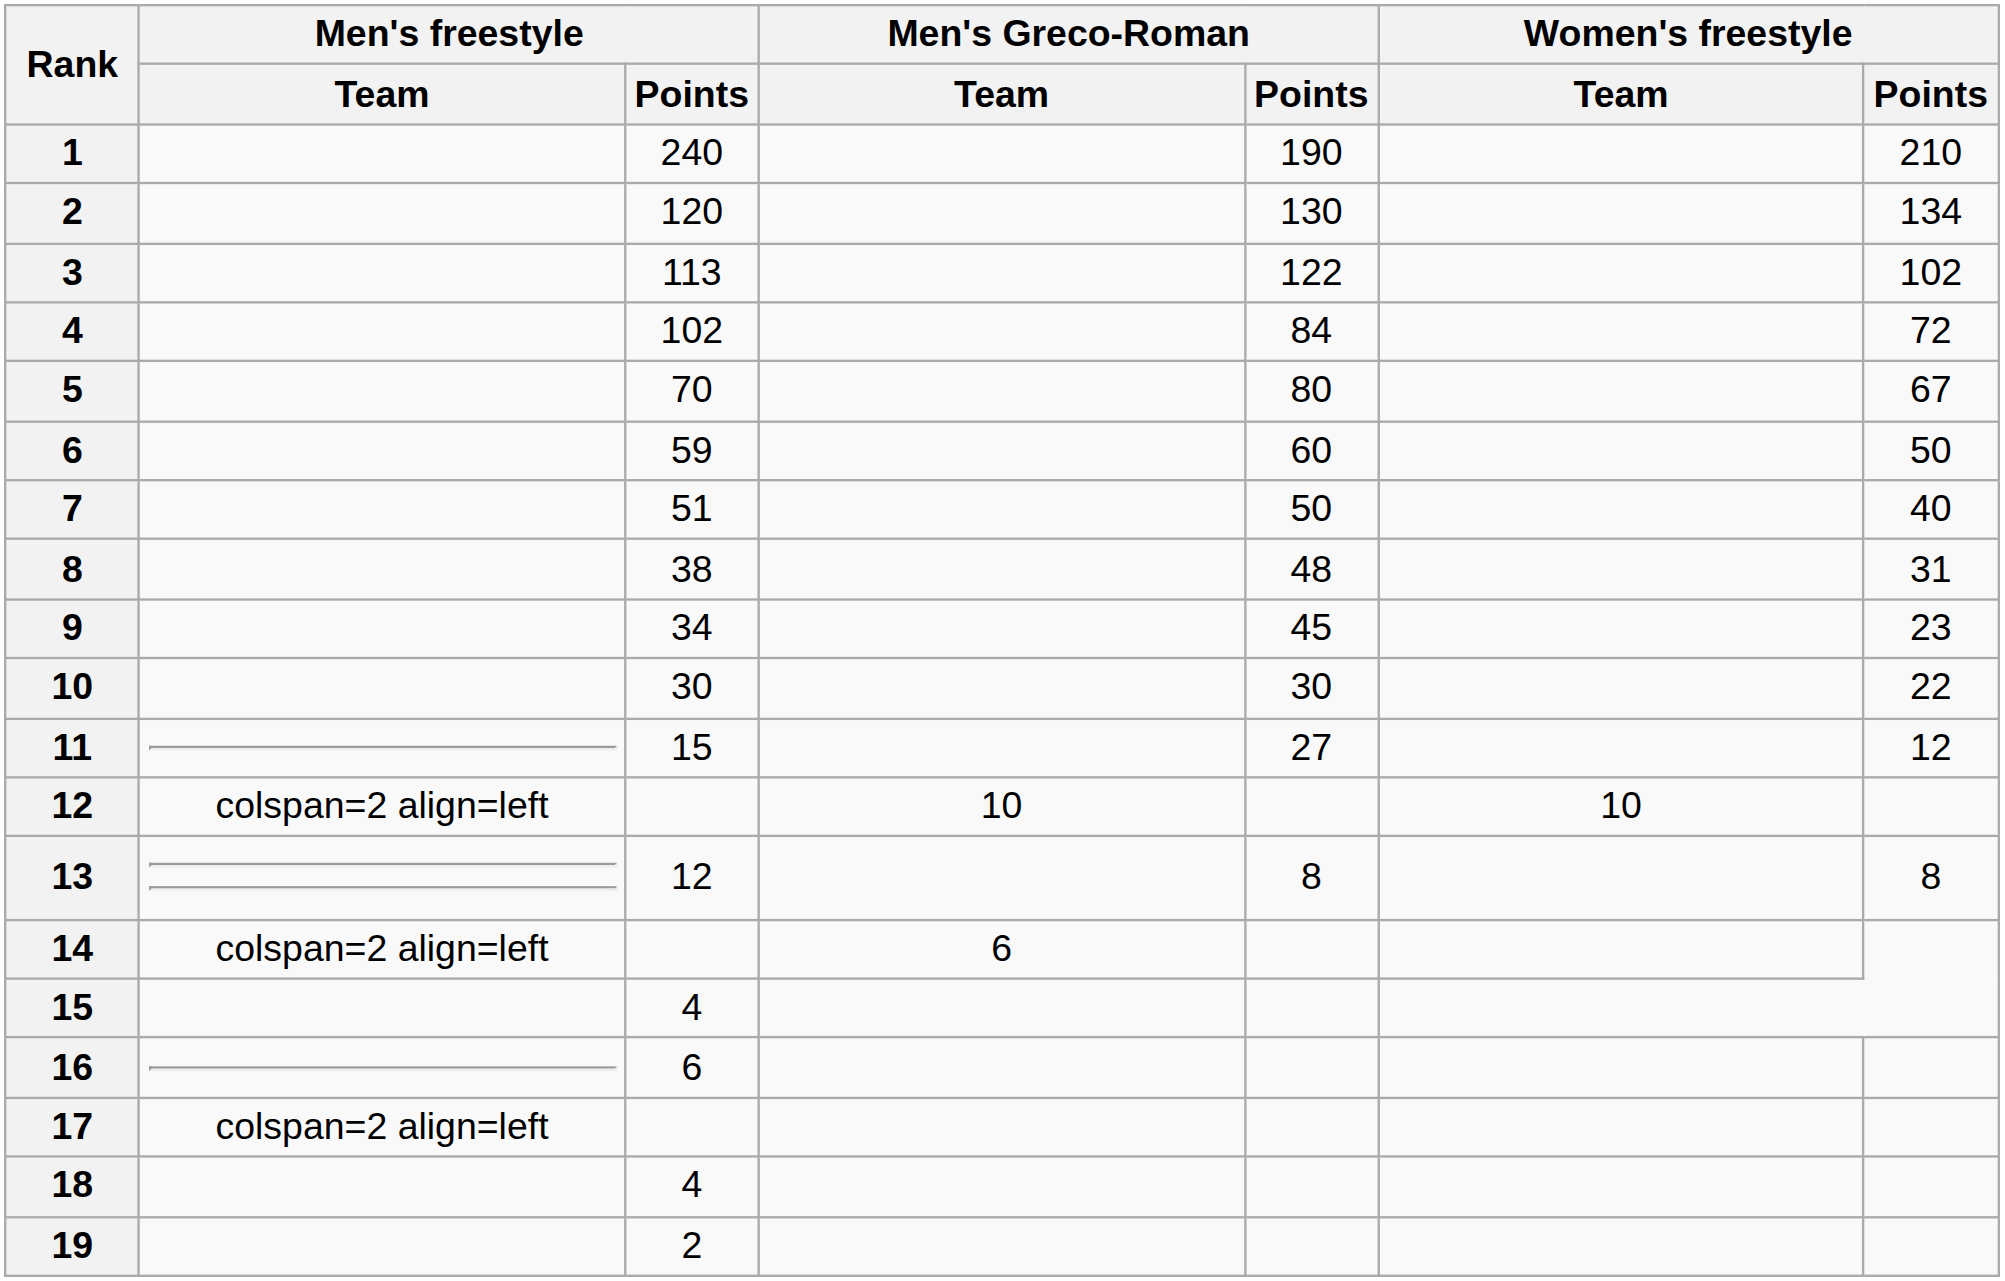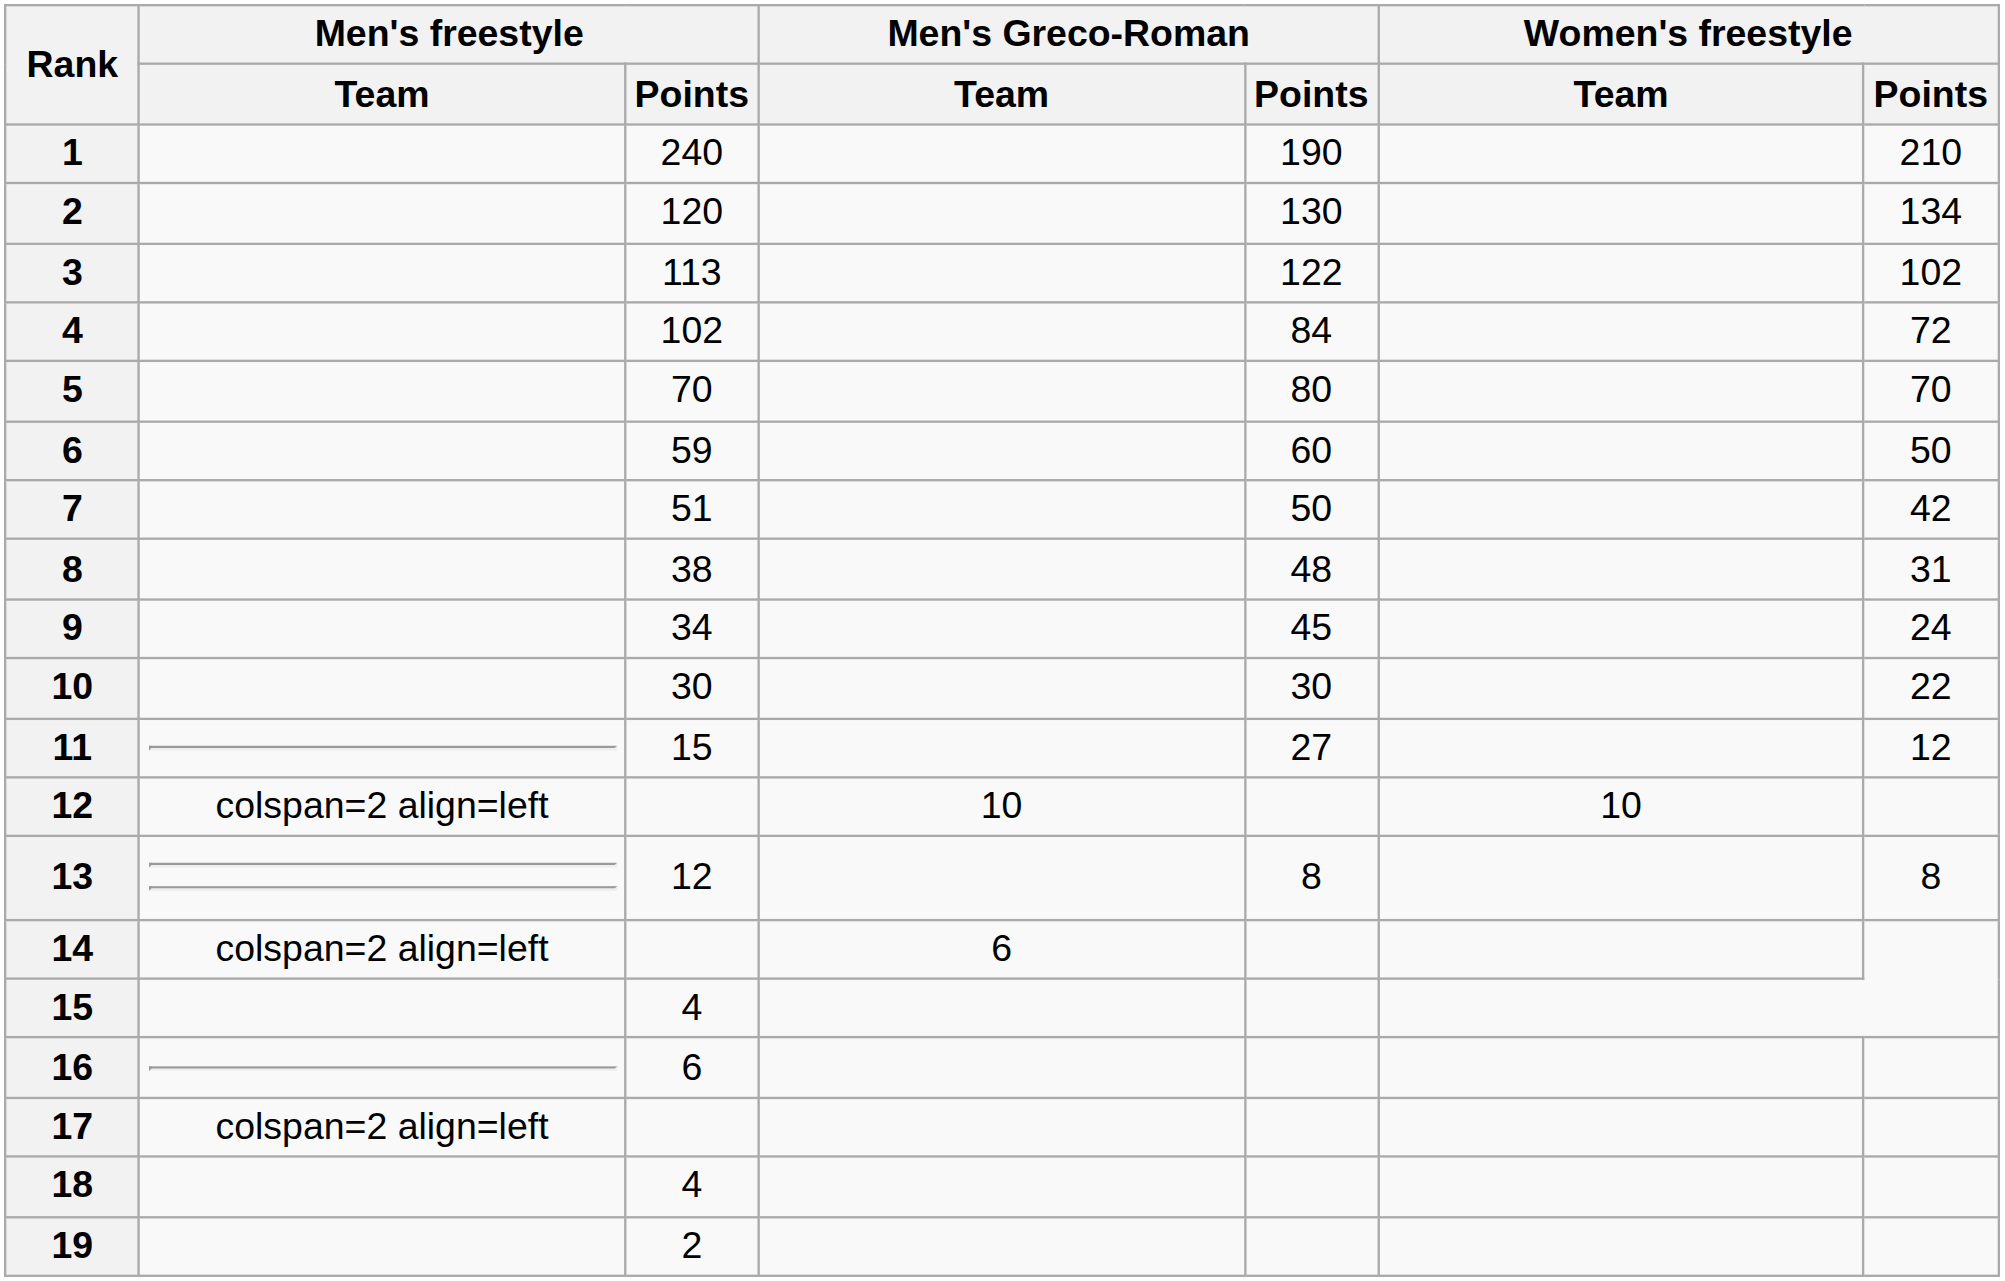(1931, 390) 67 -> (1931, 390) 70
(1931, 509) 40 -> (1931, 509) 42
(1931, 627) 23 -> (1931, 627) 24
